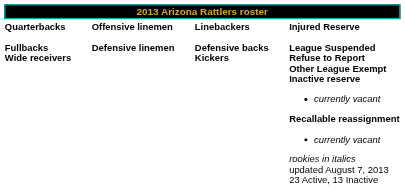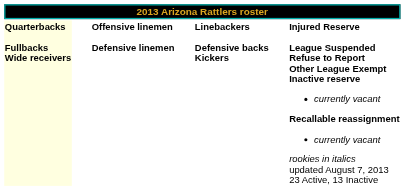(38, 42) no background -> (38, 42) lightyellow background
